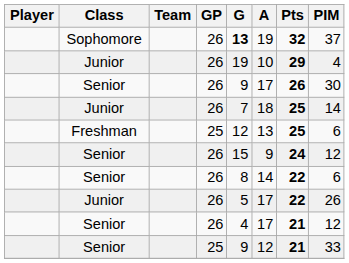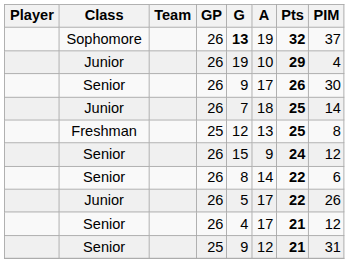(337, 131) 6 -> (337, 131) 8
(333, 246) 33 -> (333, 246) 31
